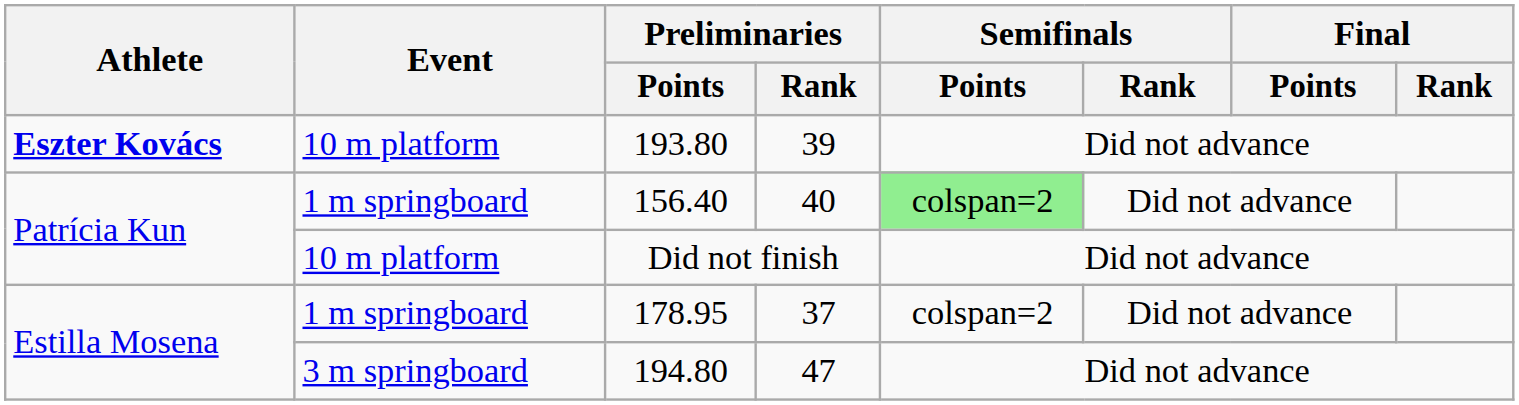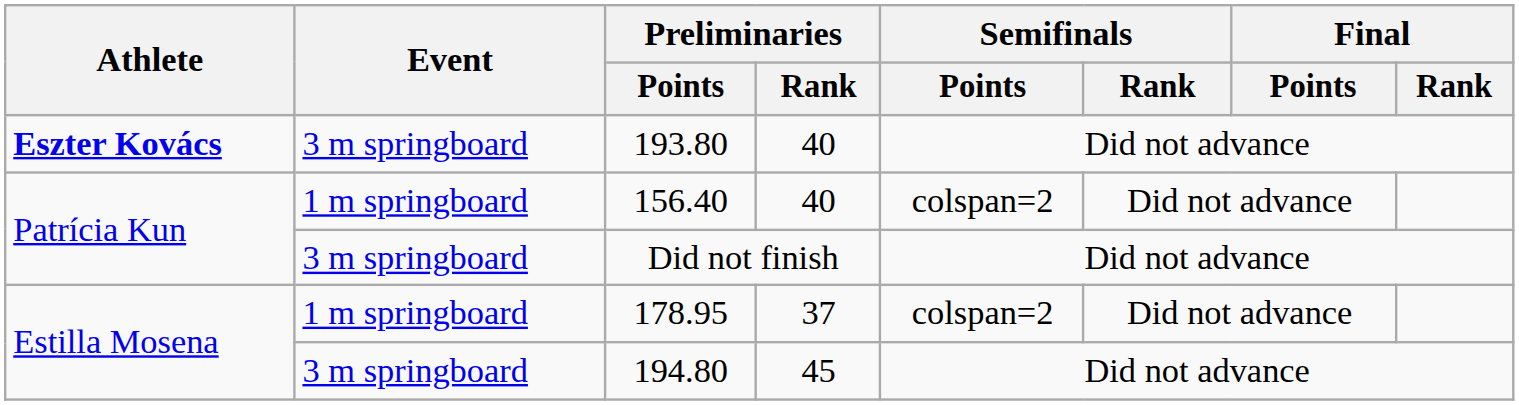(401, 143) 10 m platform -> (415, 143) 3 m springboard
(819, 143) 39 -> (819, 143) 40
(983, 200) lightgreen background -> (983, 200) no background
(401, 257) 10 m platform -> (415, 257) 3 m springboard
(819, 370) 47 -> (819, 370) 45
